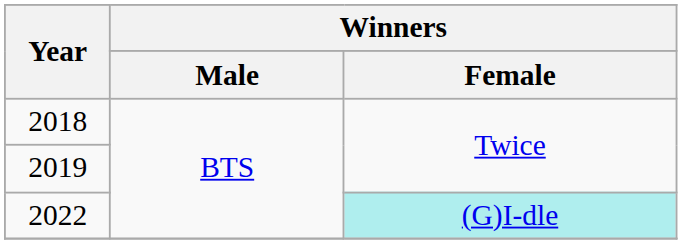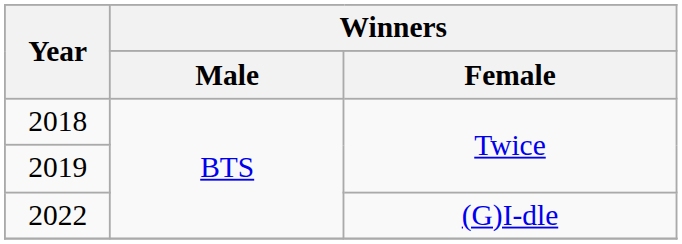(510, 214) paleturquoise background -> (510, 214) no background
